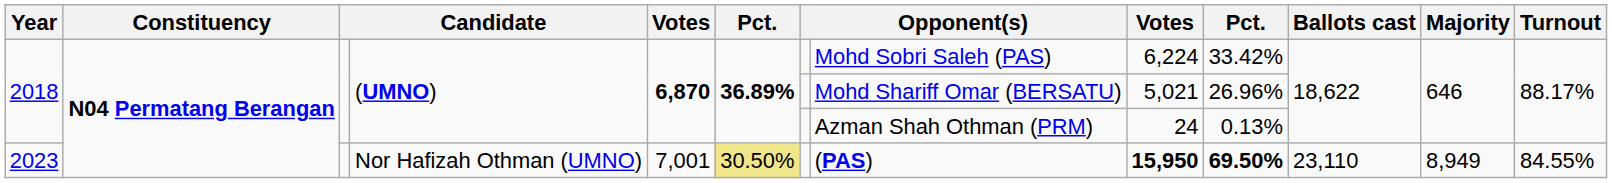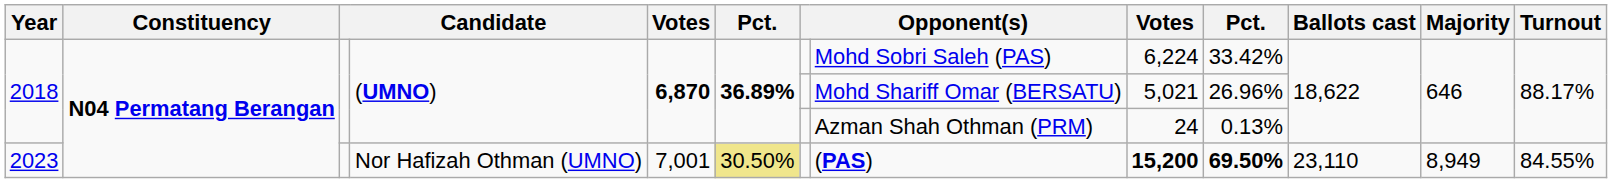(1165, 161) 15,950 -> (1165, 161) 15,200
